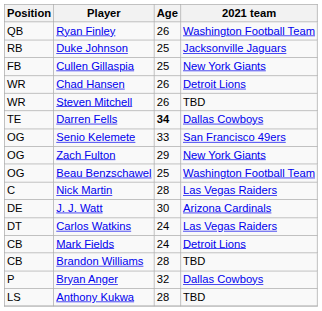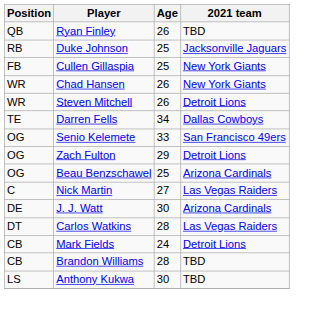(249, 31) Washington Football Team -> (194, 31) TBD
(214, 84) Detroit Lions -> (224, 84) New York Giants
(194, 102) TBD -> (214, 102) Detroit Lions
(163, 119) bold -> (163, 119) normal
(224, 155) New York Giants -> (214, 155) Detroit Lions
(249, 173) Washington Football Team -> (227, 173) Arizona Cardinals
(163, 191) 28 -> (163, 191) 27
(163, 226) 24 -> (163, 226) 28
- row: (87, 279)
(163, 297) 28 -> (163, 279) 30
